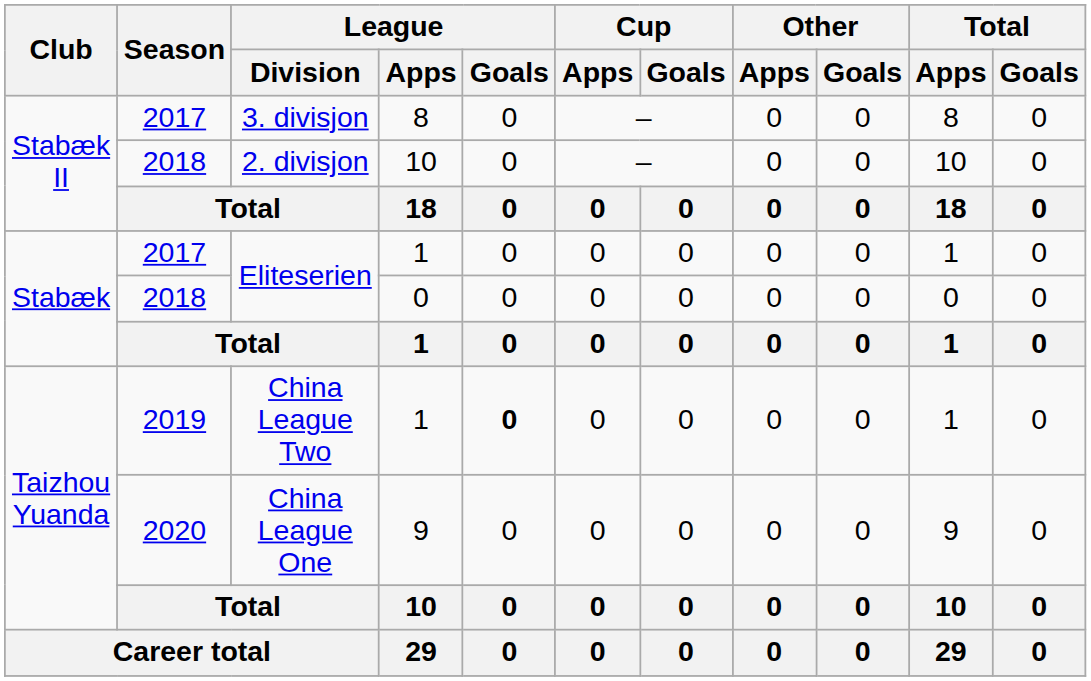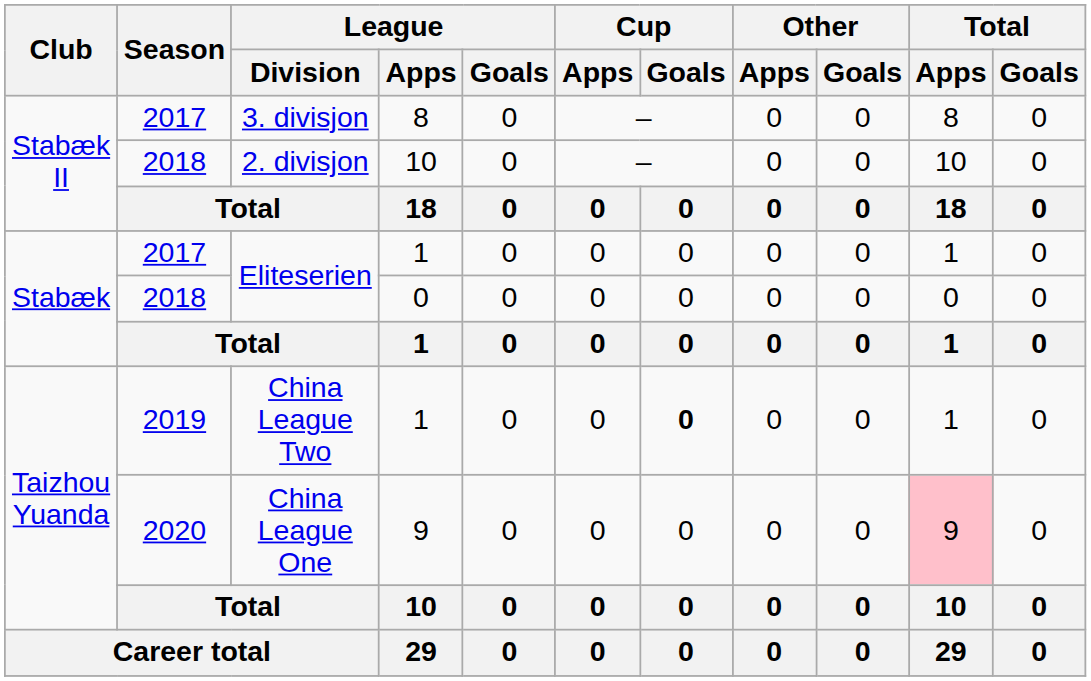(509, 420) bold -> (509, 420) normal
(686, 420) normal -> (686, 420) bold
(951, 529) no background -> (951, 529) pink background
